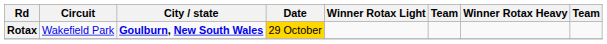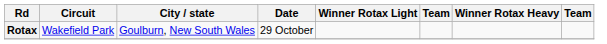(191, 30) bold -> (187, 30) normal
(295, 30) gold background -> (287, 30) no background
